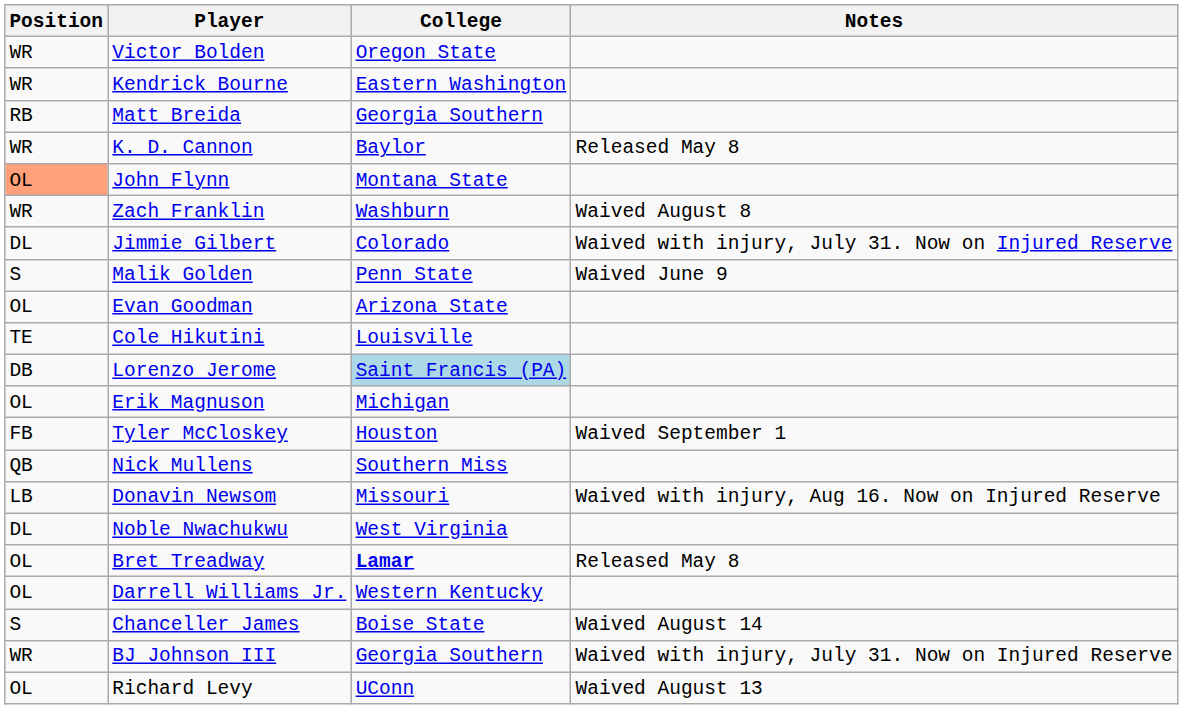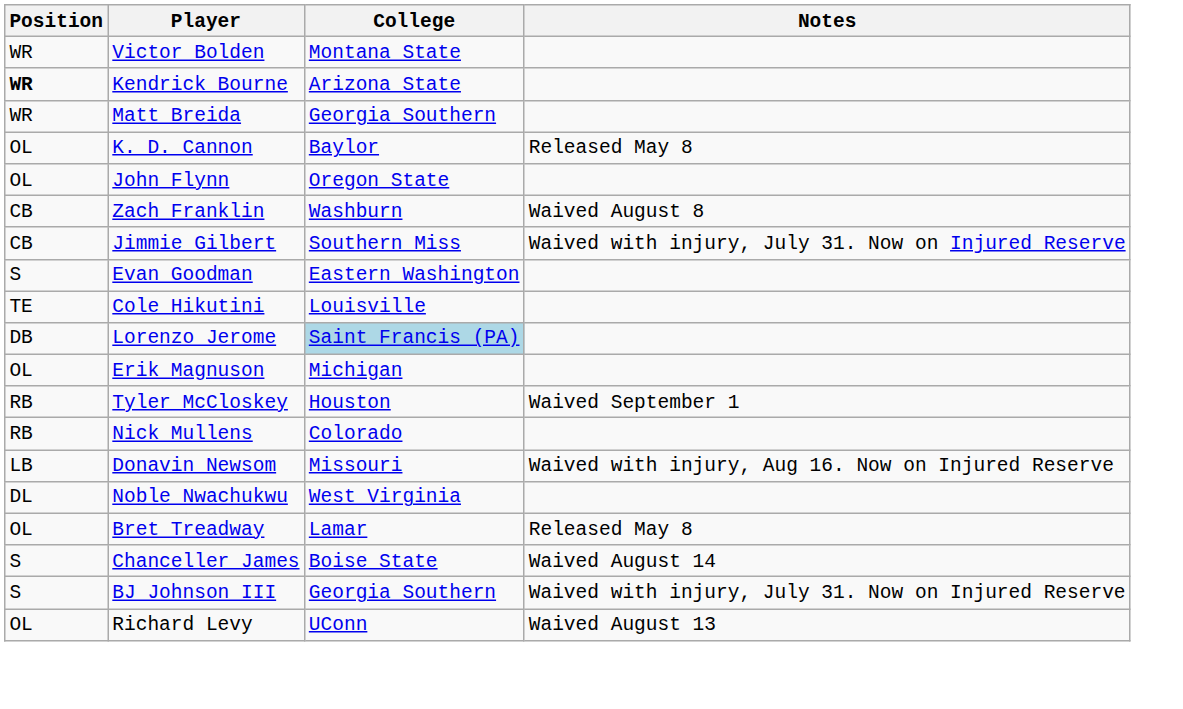(426, 52) Oregon State -> (385, 52) Montana State
(21, 84) normal -> (21, 84) bold
(461, 84) Eastern Washington -> (385, 84) Arizona State
(21, 116) RB -> (21, 116) WR
(21, 148) WR -> (21, 148) OL
(21, 180) lightsalmon background -> (21, 180) no background
(432, 180) Montana State -> (379, 180) Oregon State
(21, 211) WR -> (21, 211) CB
(21, 243) DL -> (21, 243) CB
(402, 243) Colorado -> (385, 243) Southern Miss
- row: (183, 275)
(21, 307) OL -> (15, 275) S
(432, 307) Arizona State -> (414, 275) Eastern Washington
(21, 434) FB -> (21, 402) RB
(21, 466) QB -> (21, 434) RB
(432, 466) Southern Miss -> (356, 434) Colorado
(385, 561) bold -> (338, 529) normal
- row: (229, 593)
(21, 656) WR -> (15, 593) S
